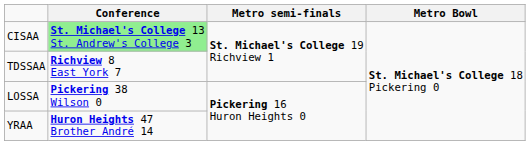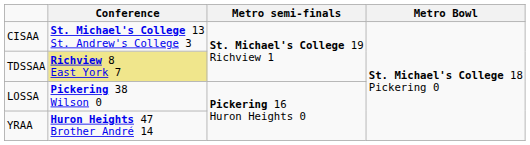(128, 37) lightgreen background -> (128, 37) no background
(86, 66) no background -> (86, 66) khaki background
